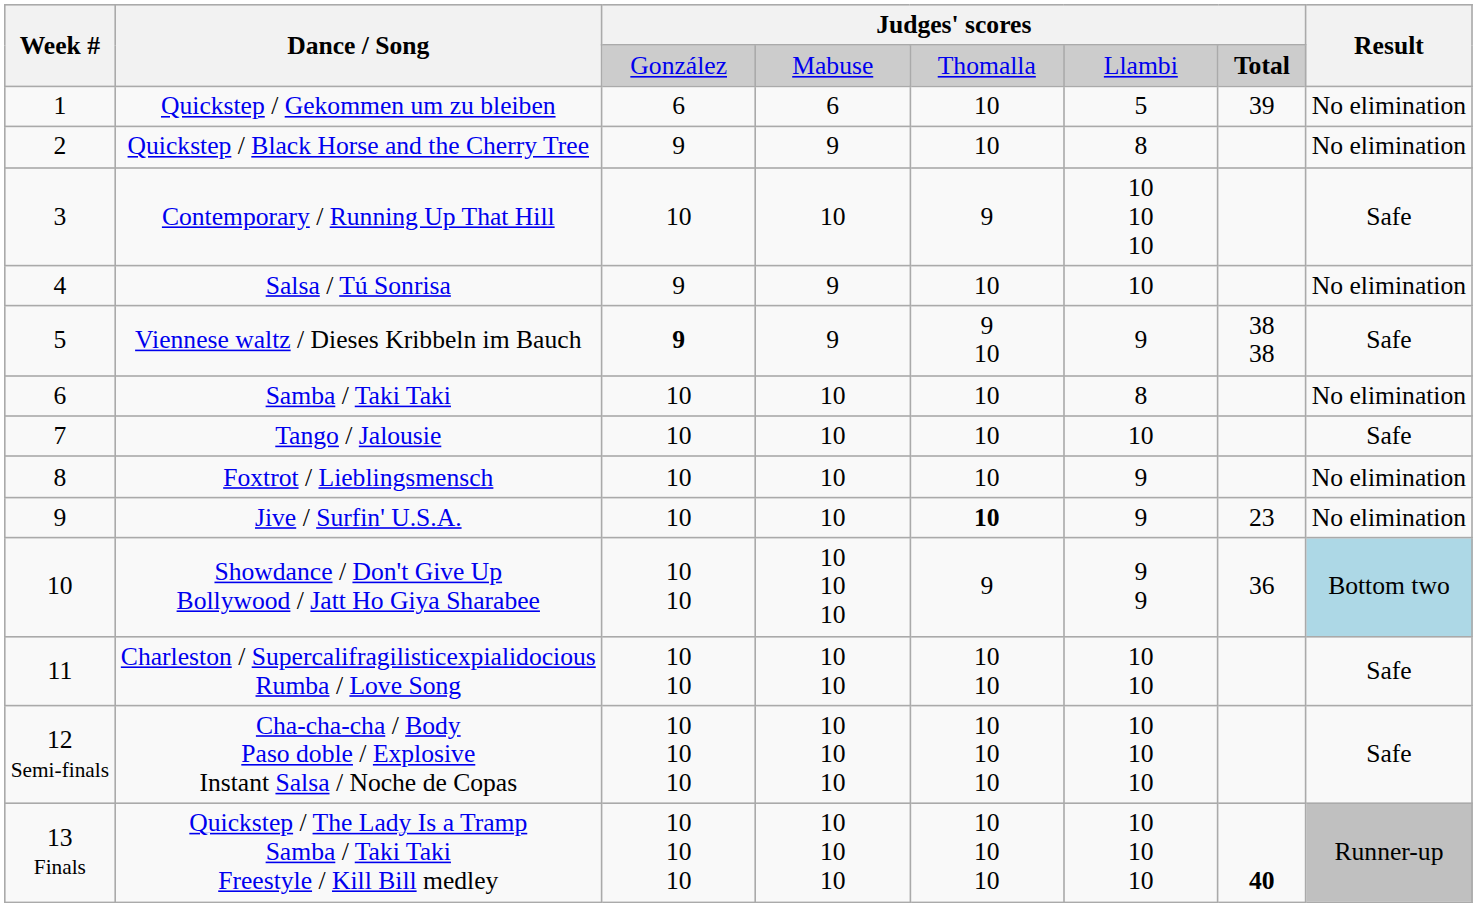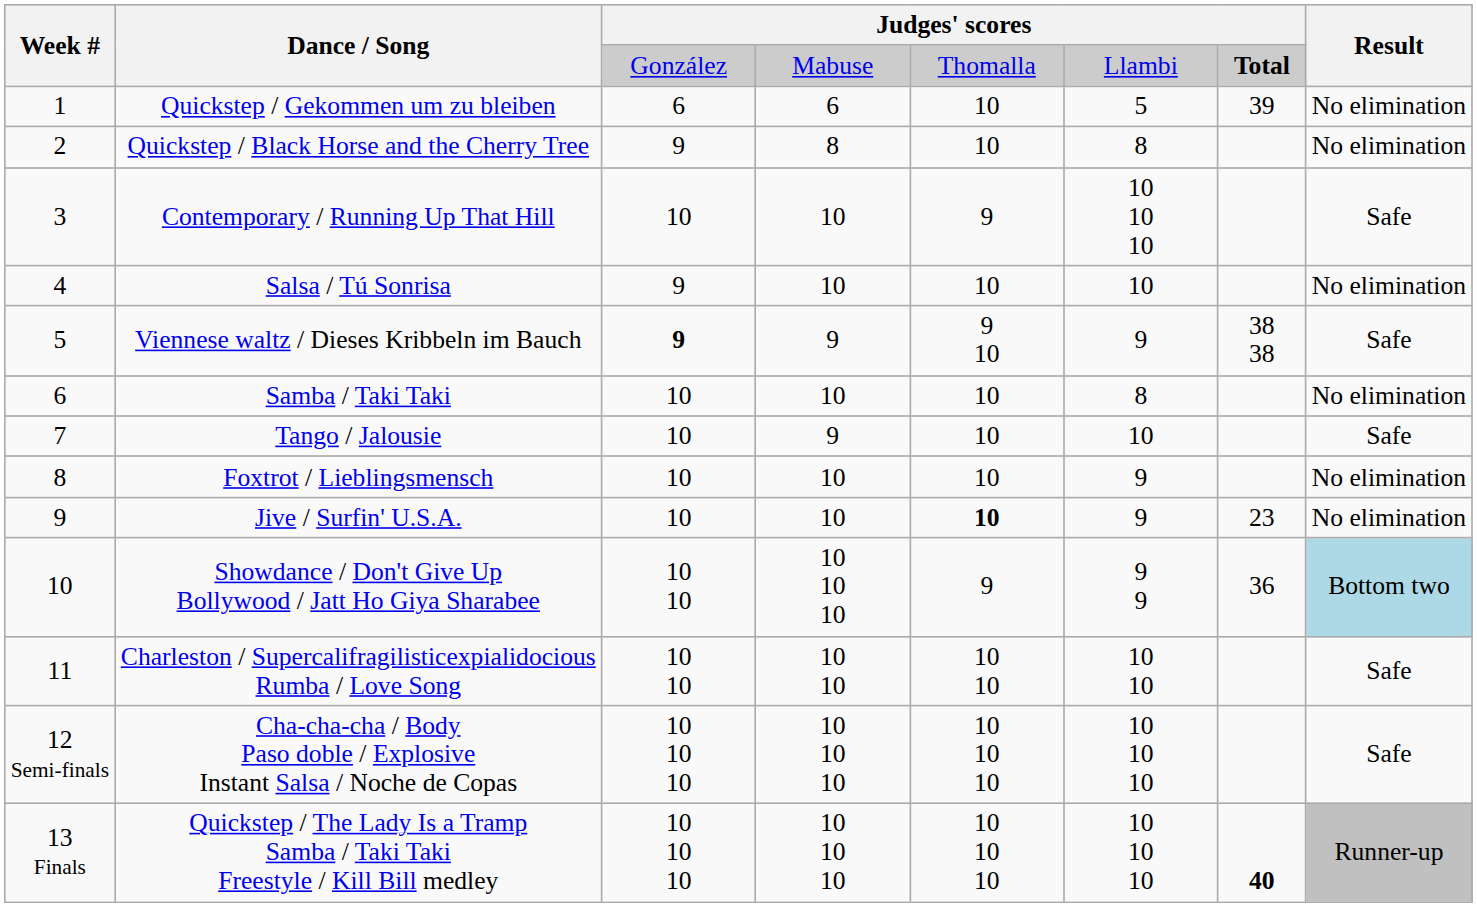(833, 146) 9 -> (833, 146) 8
(833, 285) 9 -> (833, 285) 10
(833, 436) 10 -> (833, 436) 9
